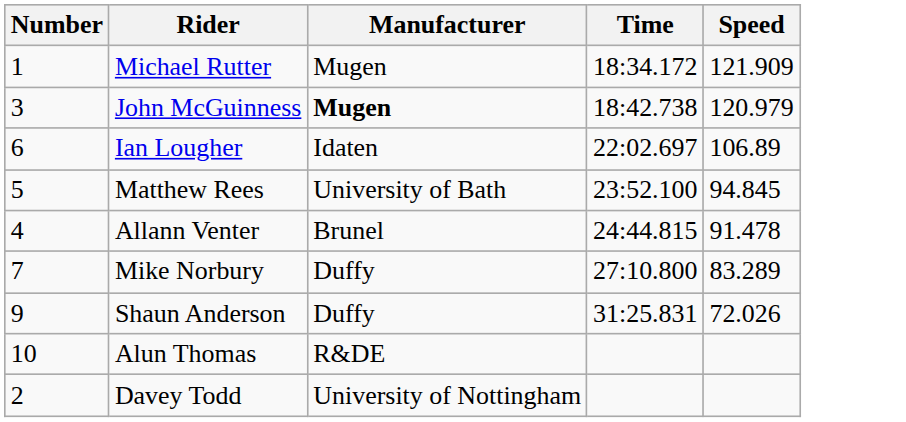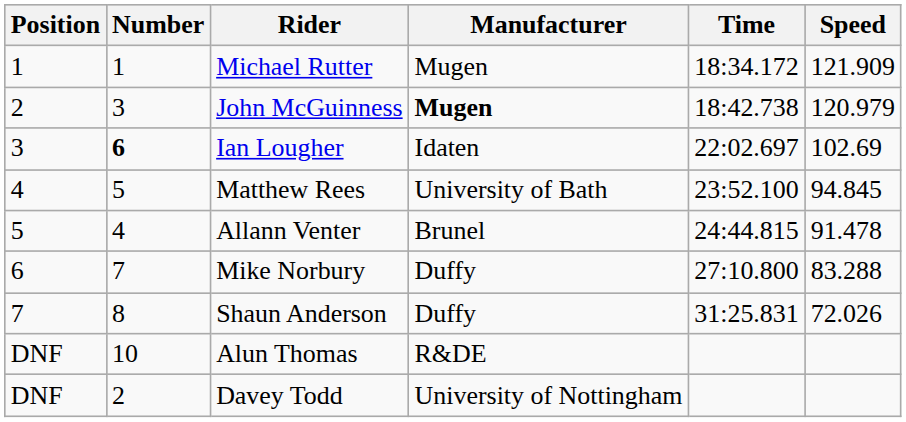+ column: (55, 25)
(17, 148) normal -> (119, 148) bold
(745, 148) 106.89 -> (846, 148) 102.69
(745, 271) 83.289 -> (846, 271) 83.288
(17, 312) 9 -> (119, 312) 8
